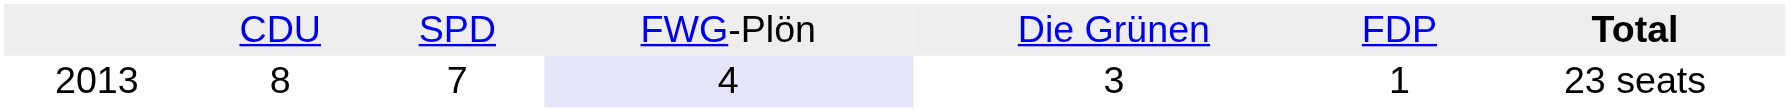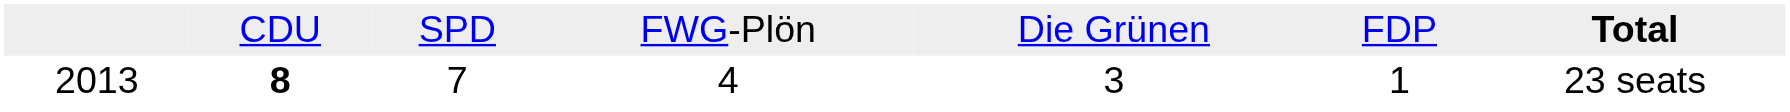(280, 80) normal -> (280, 80) bold
(728, 80) lavender background -> (728, 80) no background
